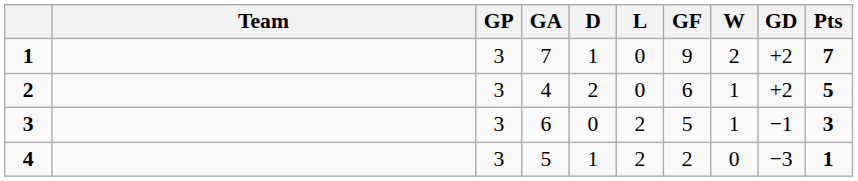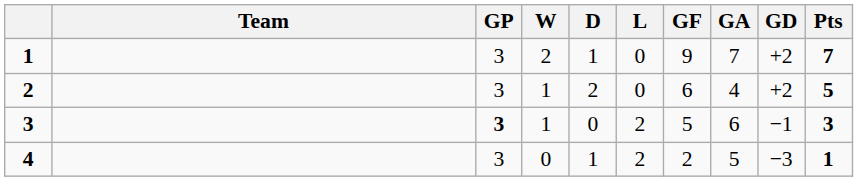columns swapped: (734, 21) <-> (546, 21)
(499, 124) normal -> (499, 124) bold
